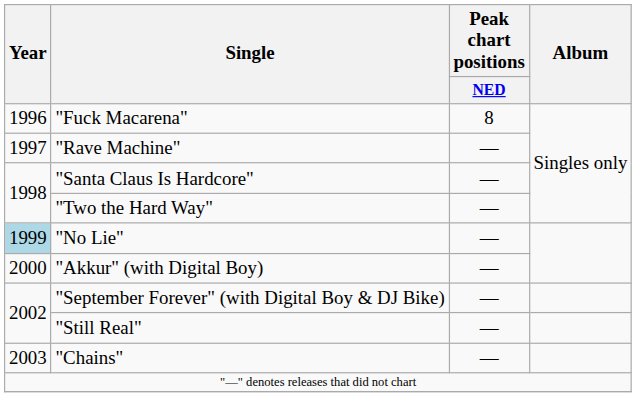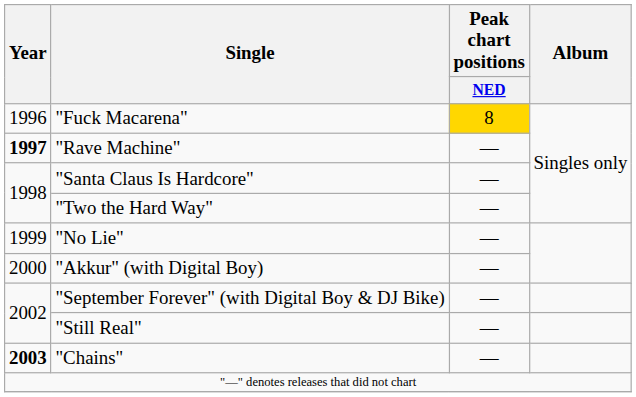(489, 118) no background -> (489, 118) gold background
(28, 148) normal -> (28, 148) bold
(28, 237) lightblue background -> (28, 237) no background
(28, 357) normal -> (28, 357) bold
